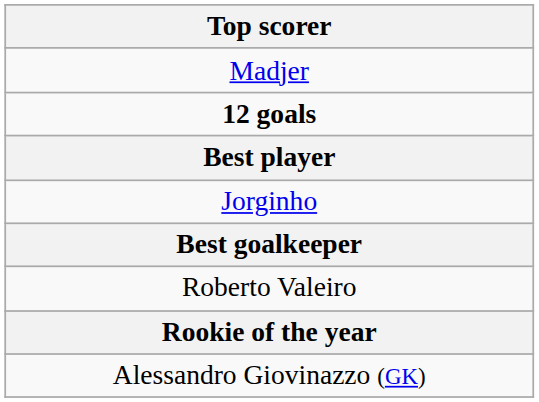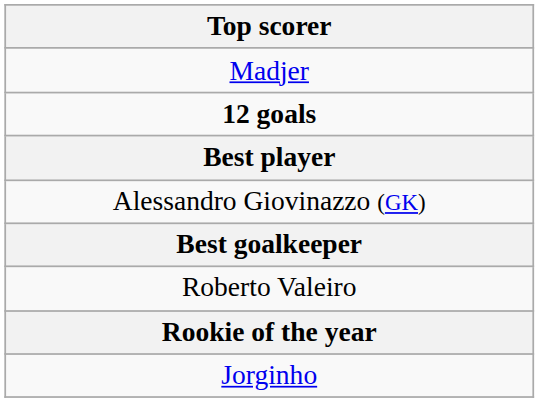(269, 200) Jorginho -> (269, 200) Alessandro Giovinazzo (GK)
(269, 375) Alessandro Giovinazzo (GK) -> (269, 375) Jorginho
